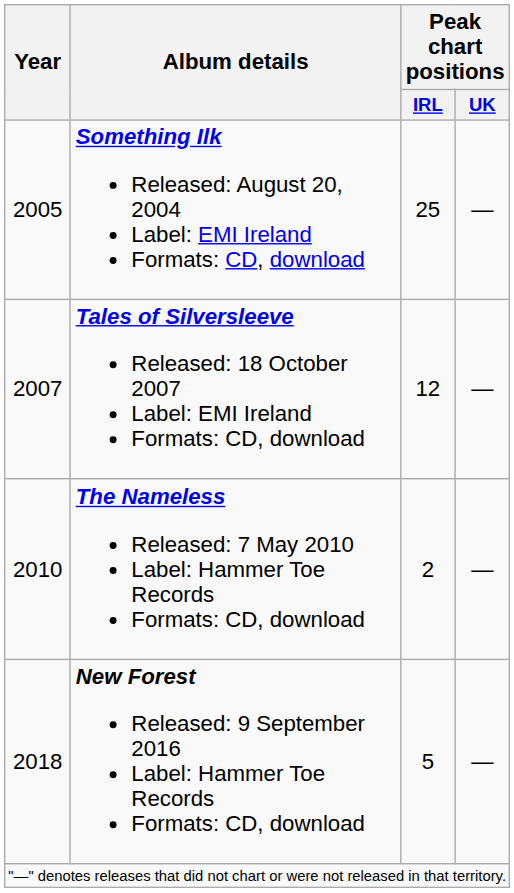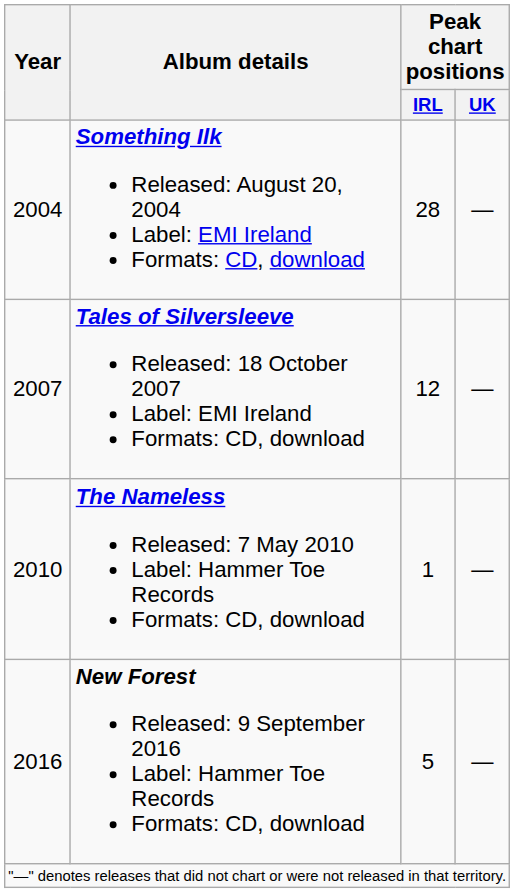(38, 209) 2005 -> (38, 209) 2004
(428, 209) 25 -> (428, 209) 28
(428, 569) 2 -> (428, 569) 1
(38, 761) 2018 -> (38, 761) 2016
